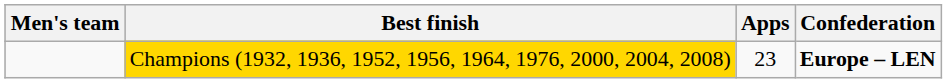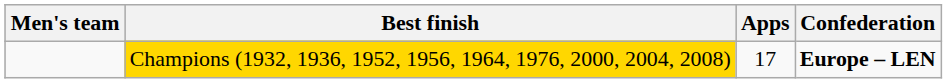(765, 59) 23 -> (765, 59) 17
